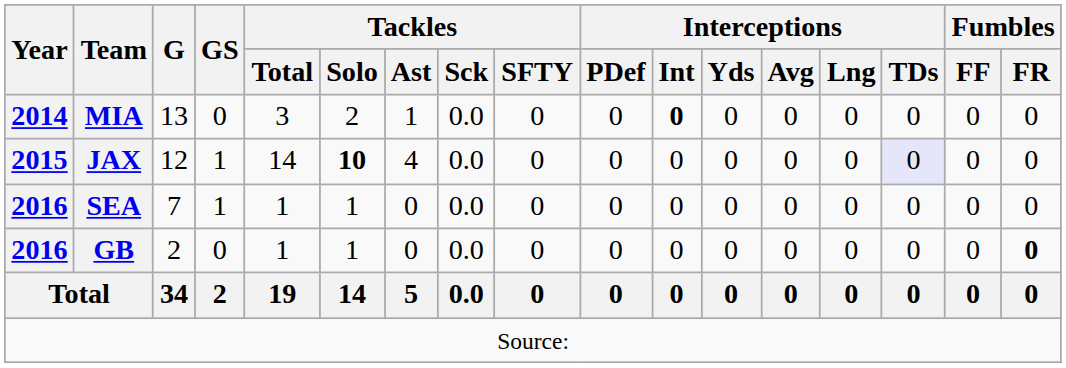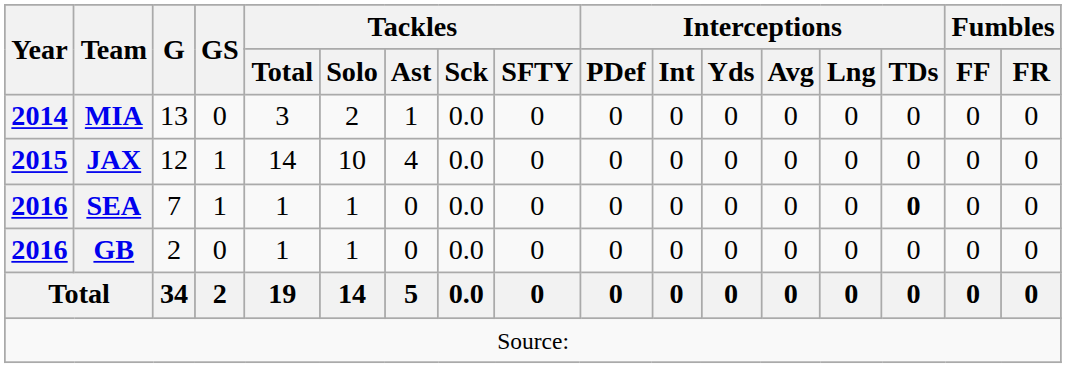(677, 116) bold -> (677, 116) normal
(352, 160) bold -> (352, 160) normal
(913, 160) lavender background -> (913, 160) no background
(913, 205) normal -> (913, 205) bold
(1031, 250) bold -> (1031, 250) normal
